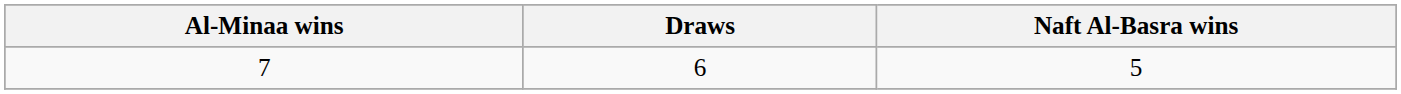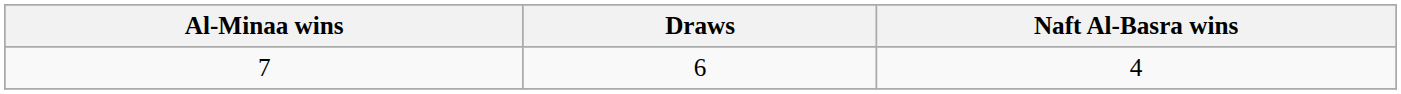(1136, 67) 5 -> (1136, 67) 4
